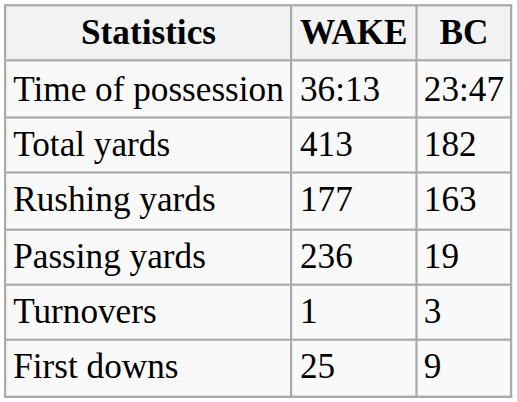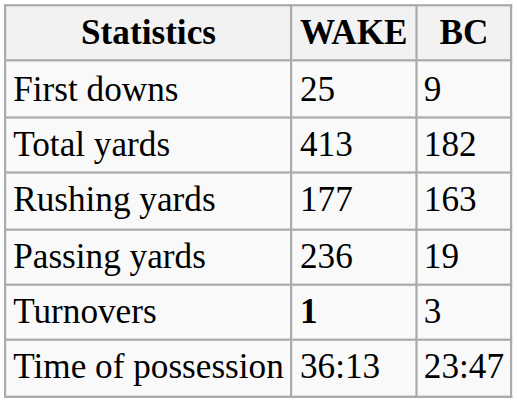rows swapped: (96, 367) <-> (148, 88)
(309, 311) normal -> (309, 311) bold
